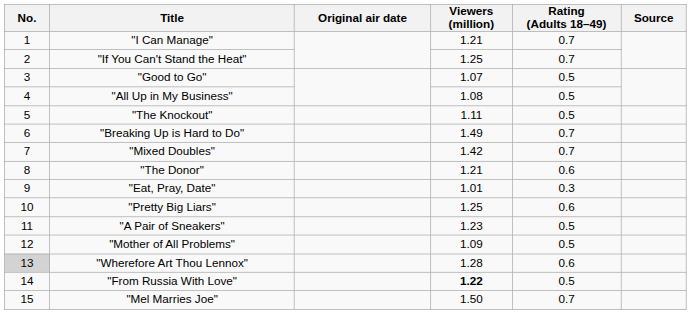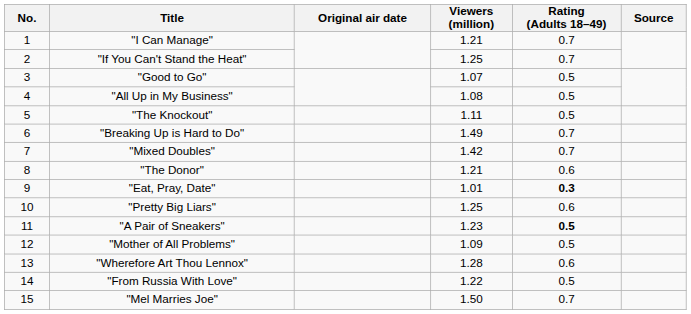(567, 188) normal -> (567, 188) bold
(567, 226) normal -> (567, 226) bold
(27, 263) lightgrey background -> (27, 263) no background
(471, 281) bold -> (471, 281) normal
